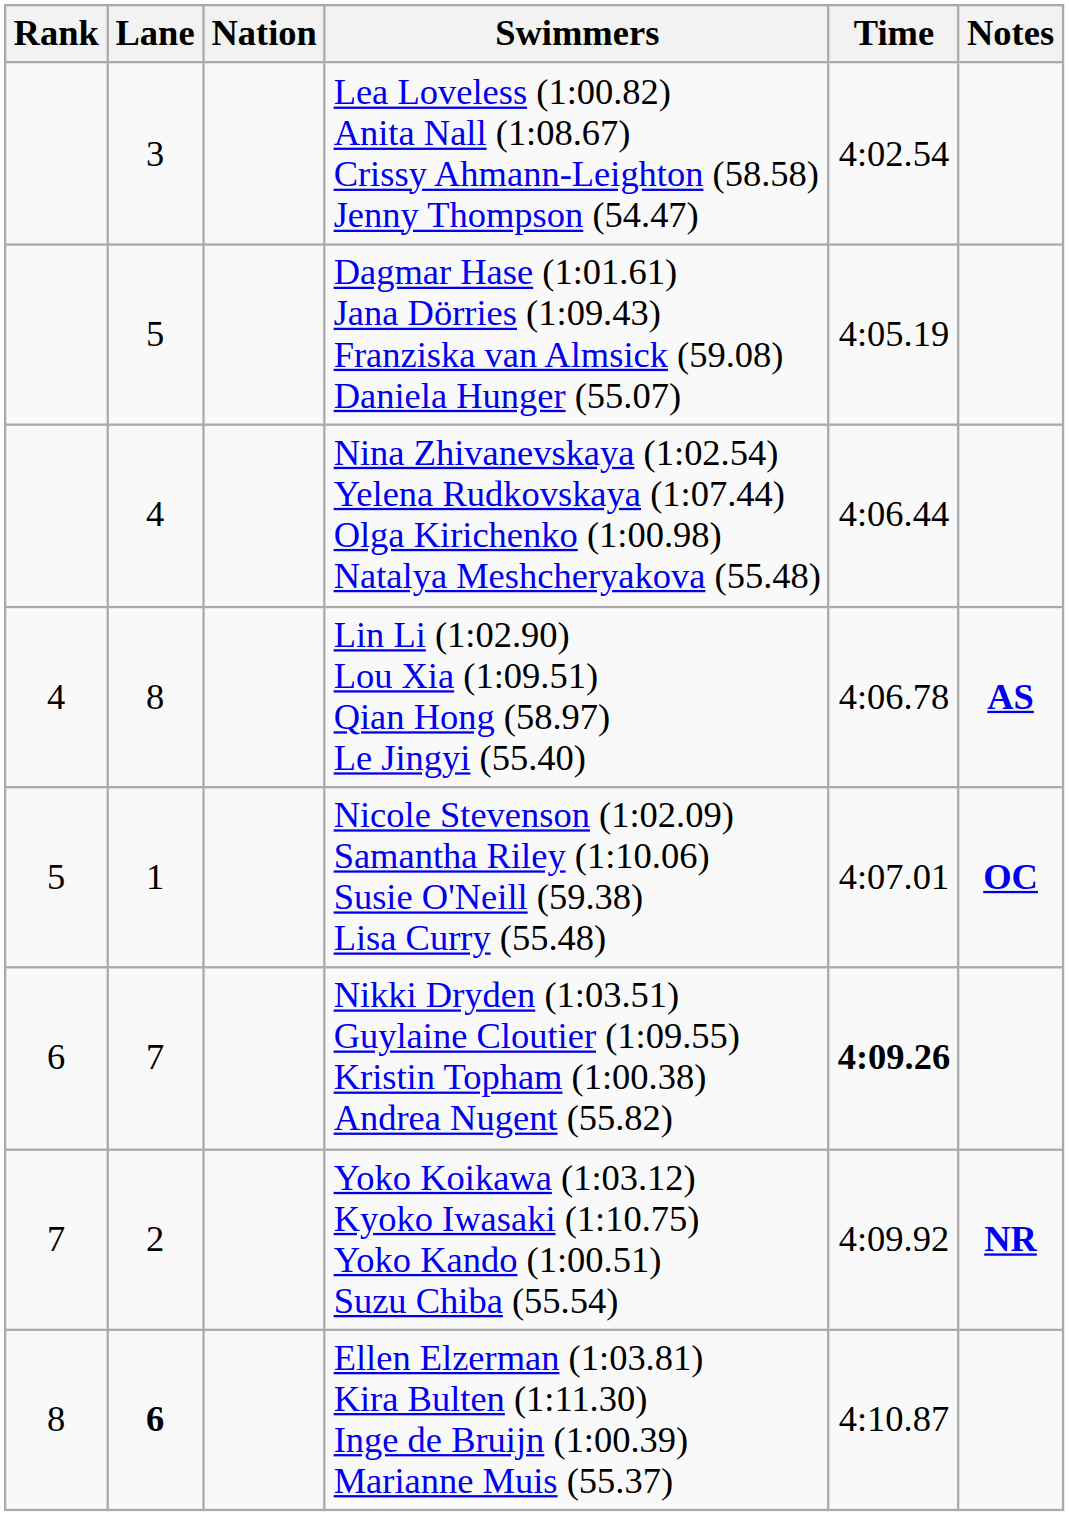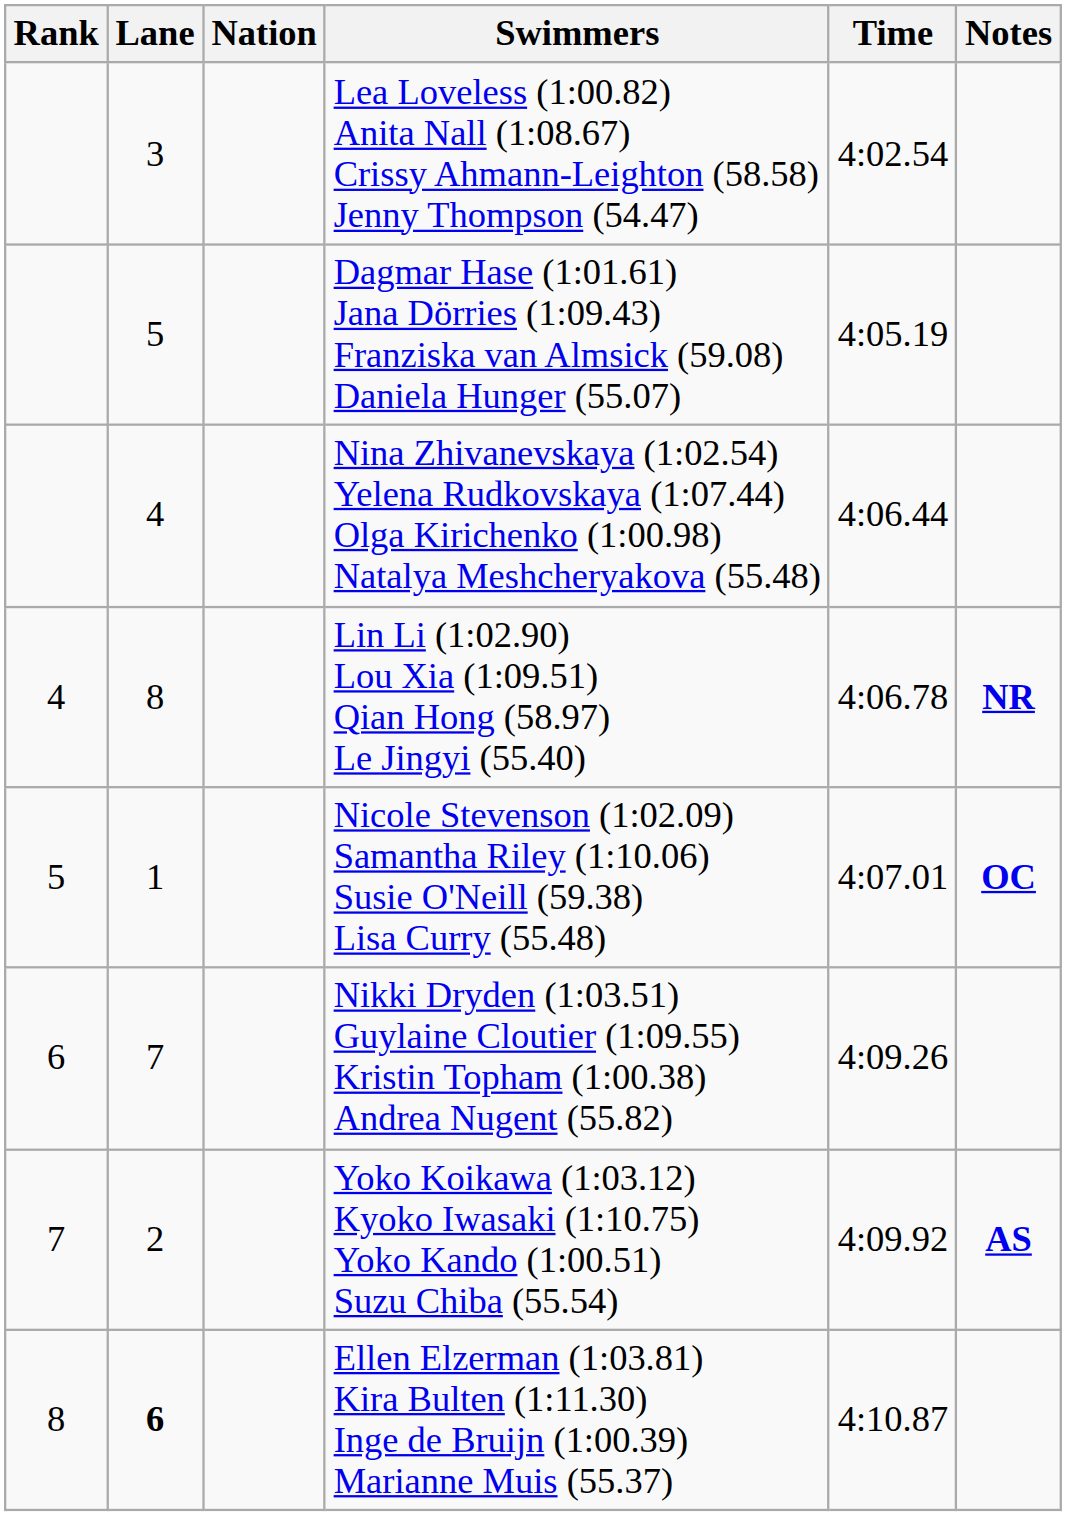(1011, 695) AS -> (1009, 695) NR
(894, 1057) bold -> (893, 1057) normal
(1011, 1238) NR -> (1009, 1238) AS
